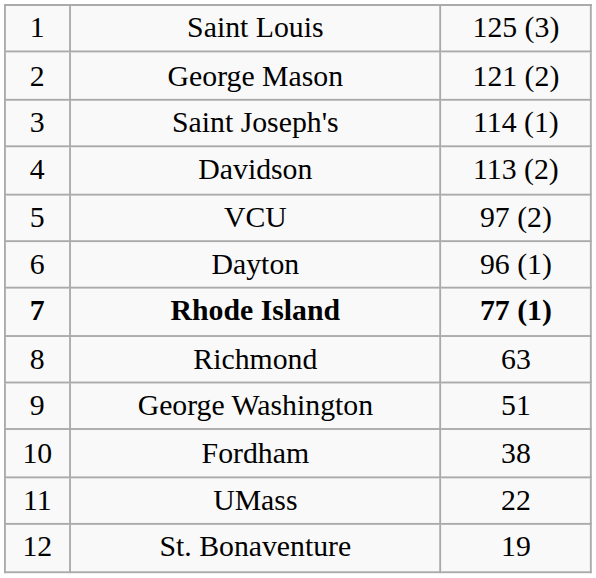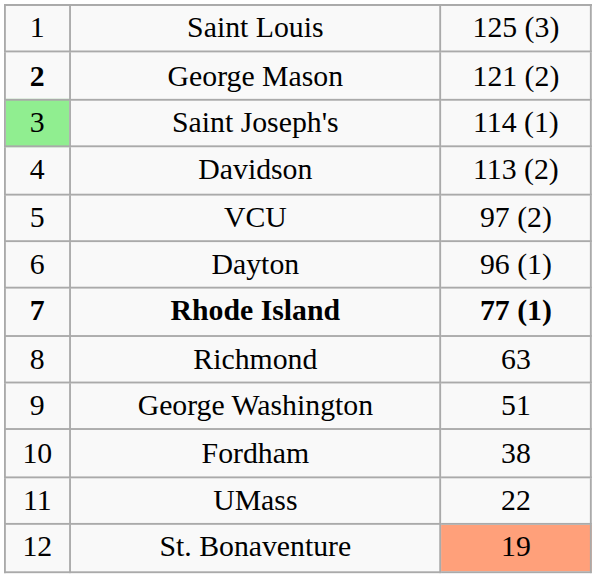(37, 75) normal -> (37, 75) bold
(37, 122) no background -> (37, 122) lightgreen background
(516, 547) no background -> (516, 547) lightsalmon background
